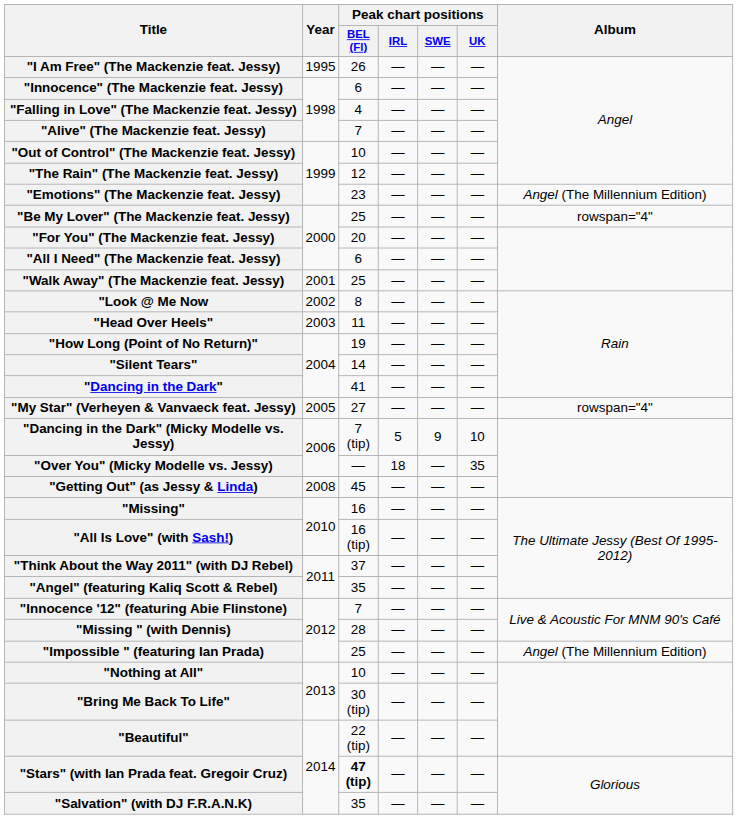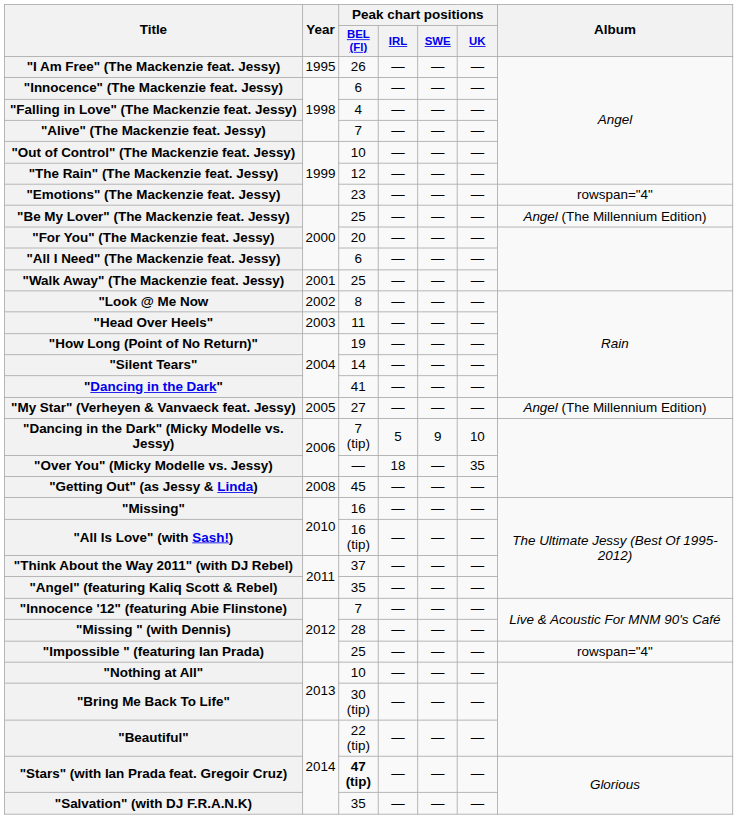(615, 194) Angel (The Millennium Edition) -> (615, 194) rowspan="4"
(615, 216) rowspan="4" -> (615, 216) Angel (The Millennium Edition)
(615, 408) rowspan="4" -> (615, 408) Angel (The Millennium Edition)
(615, 651) Angel (The Millennium Edition) -> (615, 651) rowspan="4"
